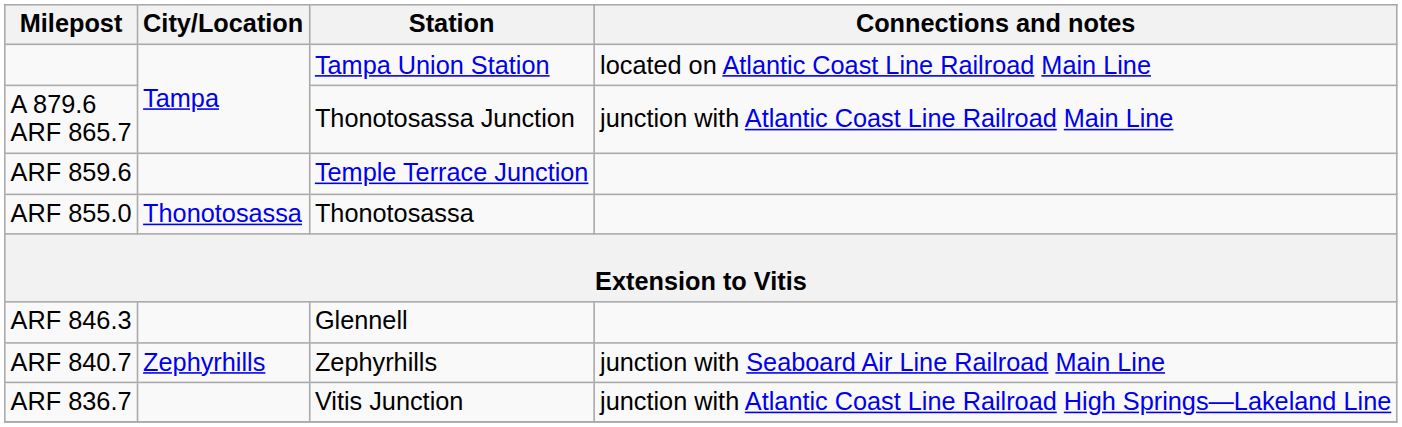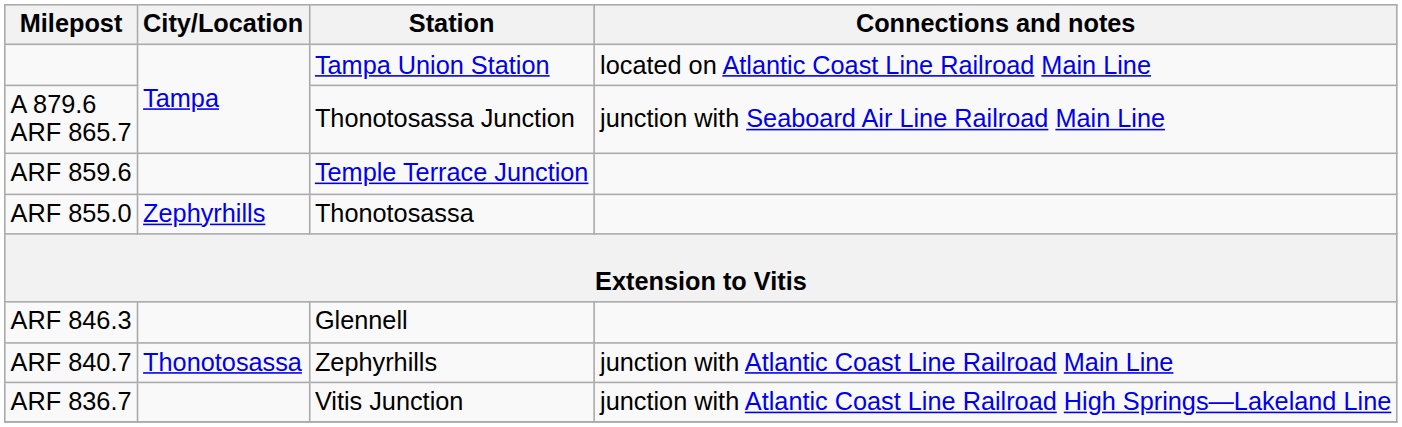(887, 118) junction with Atlantic Coast Line Railroad Main Line -> (883, 118) junction with Seaboard Air Line Railroad Main Line
(223, 213) Thonotosassa -> (204, 213) Zephyrhills
(204, 362) Zephyrhills -> (223, 362) Thonotosassa
(883, 362) junction with Seaboard Air Line Railroad Main Line -> (887, 362) junction with Atlantic Coast Line Railroad Main Line
